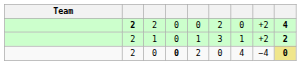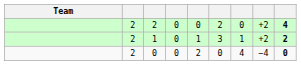(133, 25) bold -> (133, 25) normal
(176, 53) bold -> (176, 53) normal
(285, 53) khaki background -> (285, 53) no background
